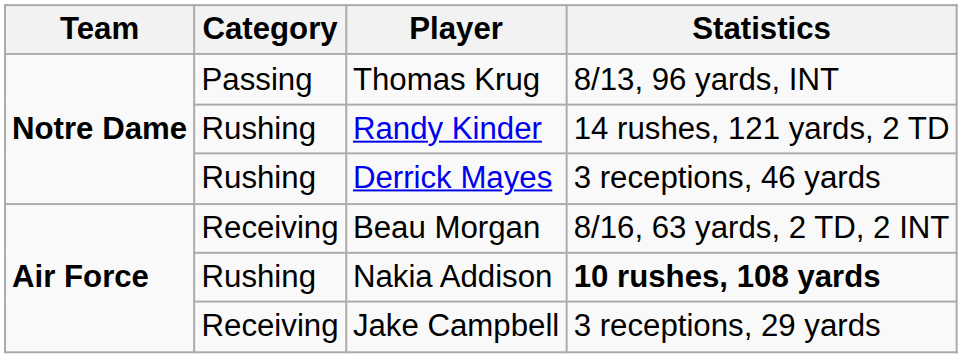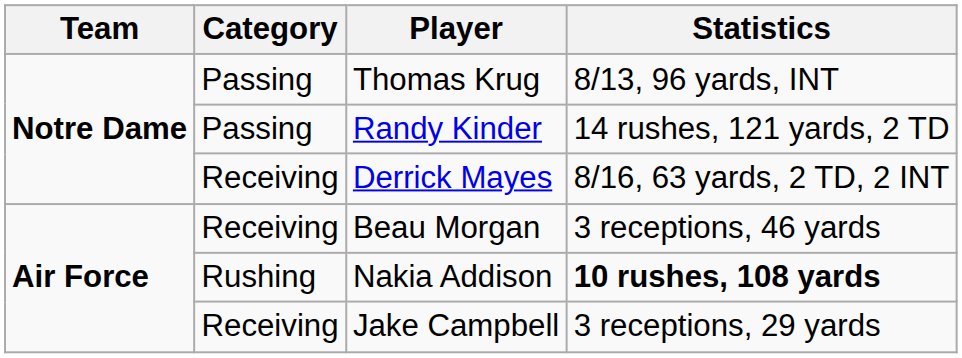(259, 128) Rushing -> (257, 128) Passing
(259, 177) Rushing -> (270, 177) Receiving
(727, 177) 3 receptions, 46 yards -> (762, 177) 8/16, 63 yards, 2 TD, 2 INT
(762, 227) 8/16, 63 yards, 2 TD, 2 INT -> (727, 227) 3 receptions, 46 yards
